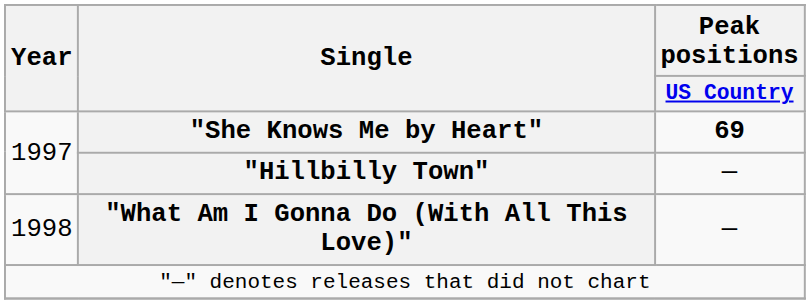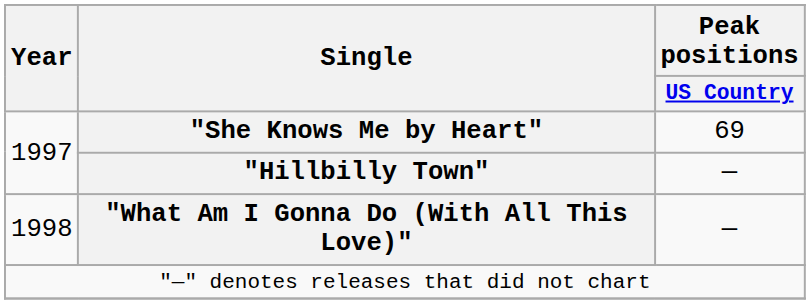(730, 131) bold -> (730, 131) normal
